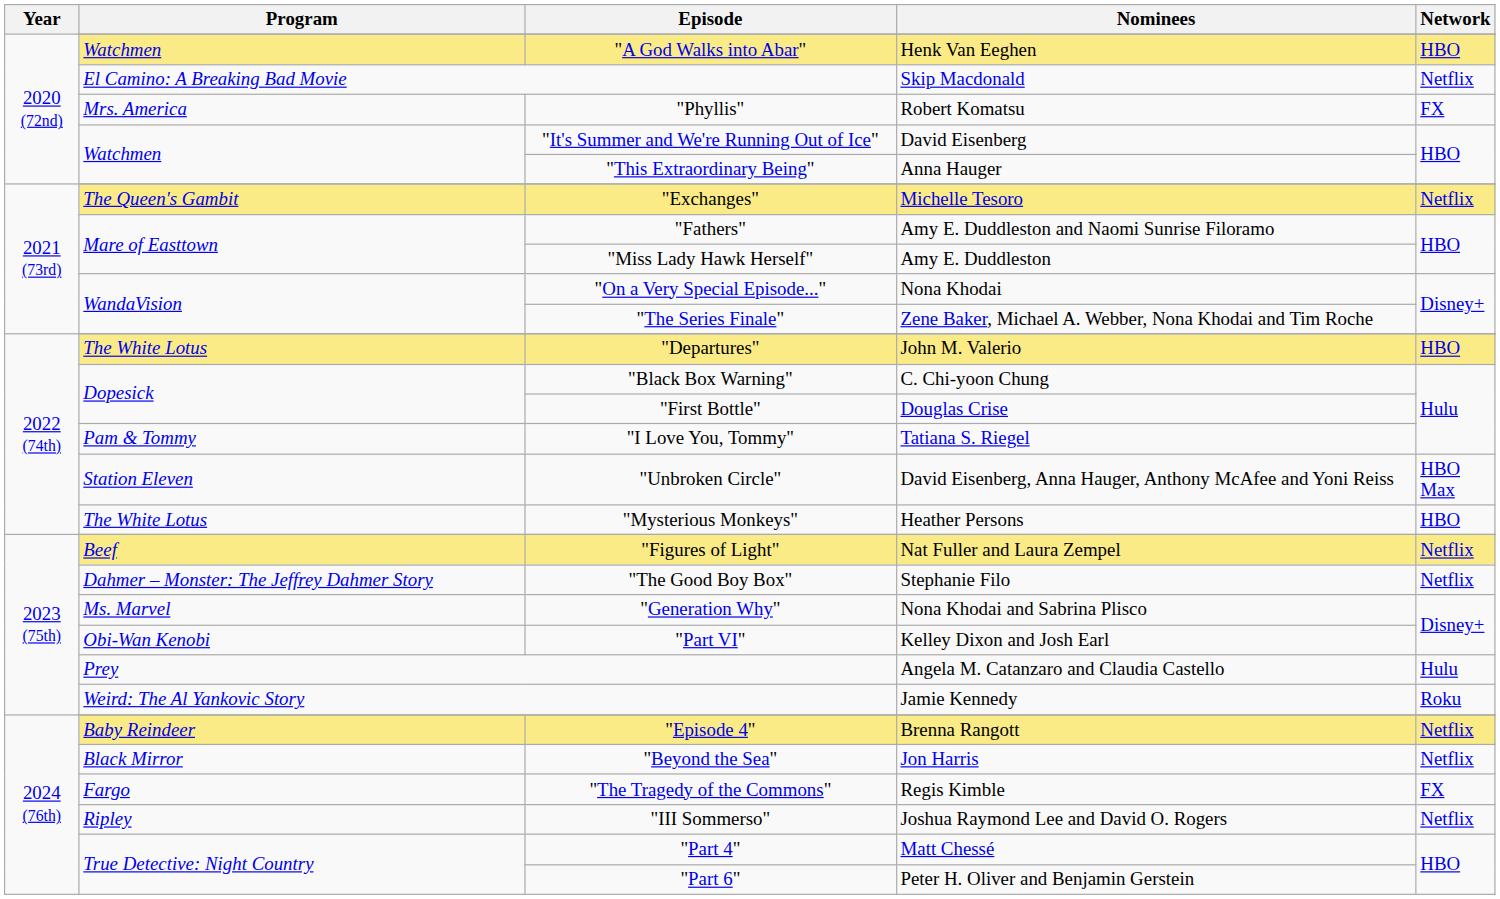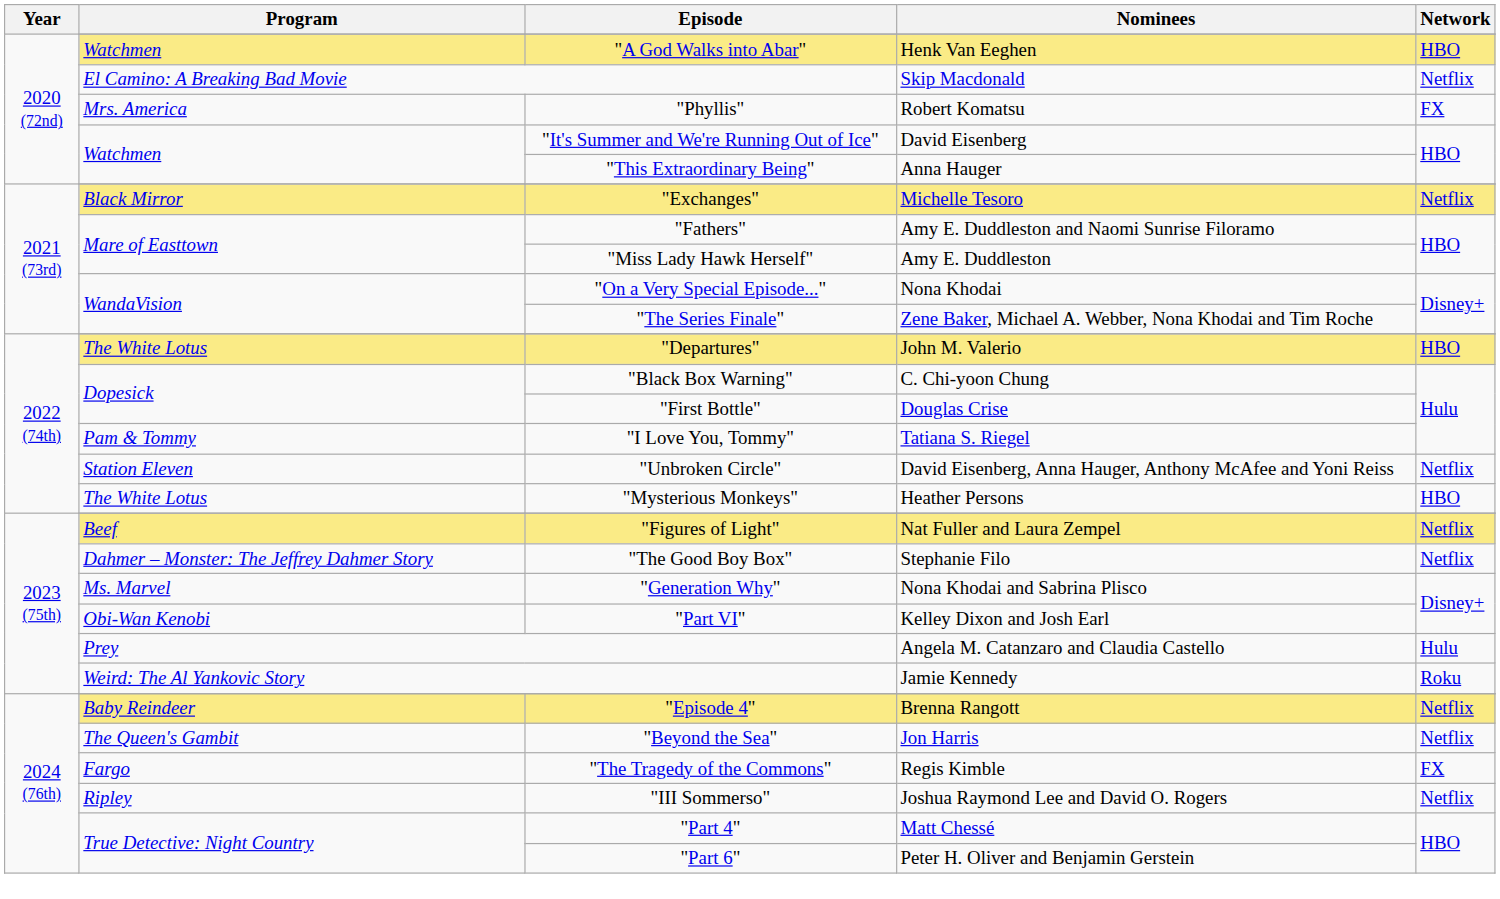(161, 199) The Queen's Gambit -> (133, 199) Black Mirror
(1440, 479) HBO Max -> (1447, 468) Netflix
(133, 759) Black Mirror -> (161, 738) The Queen's Gambit
